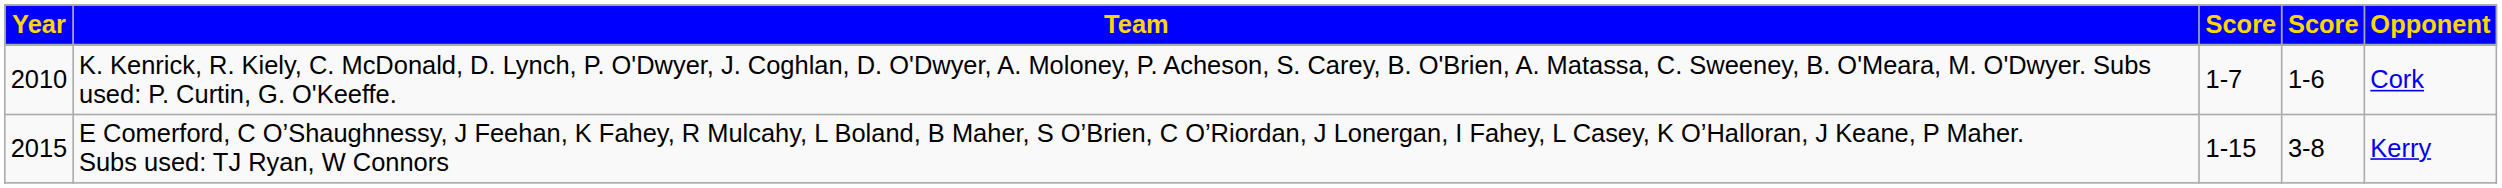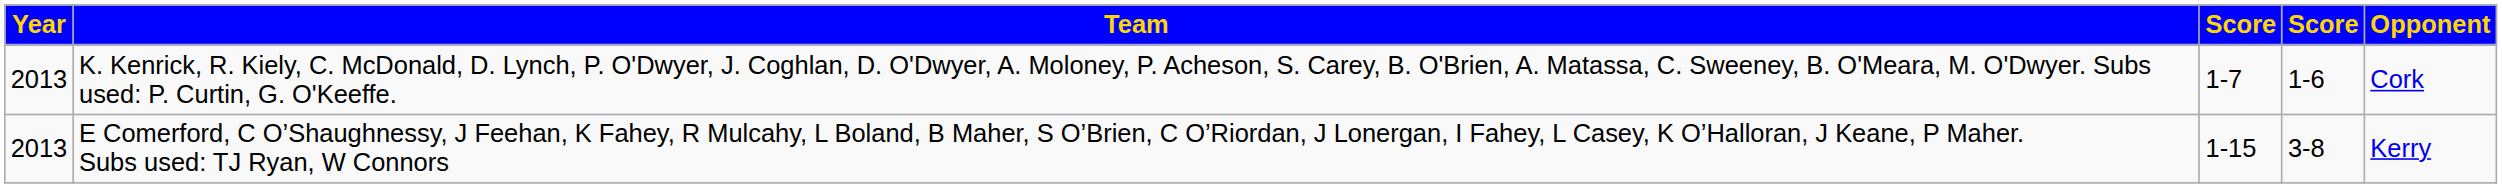(39, 79) 2010 -> (39, 79) 2013
(39, 148) 2015 -> (39, 148) 2013
